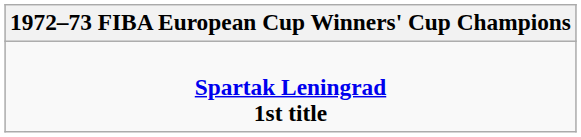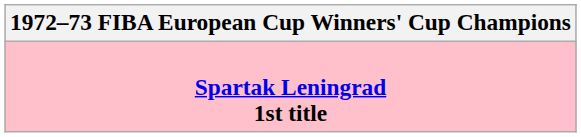(291, 99) no background -> (291, 99) pink background
